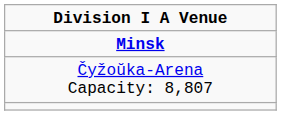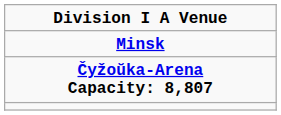(140, 80) normal -> (140, 80) bold
